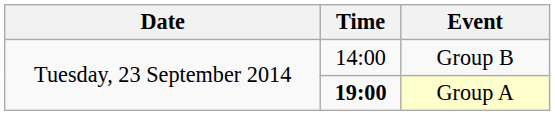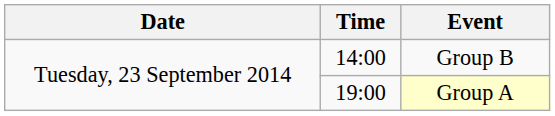(361, 92) bold -> (361, 92) normal
